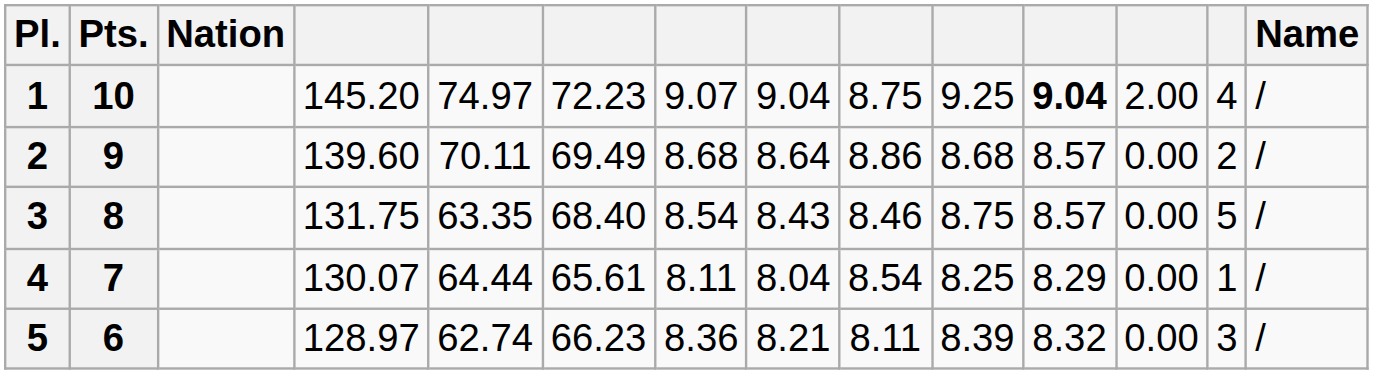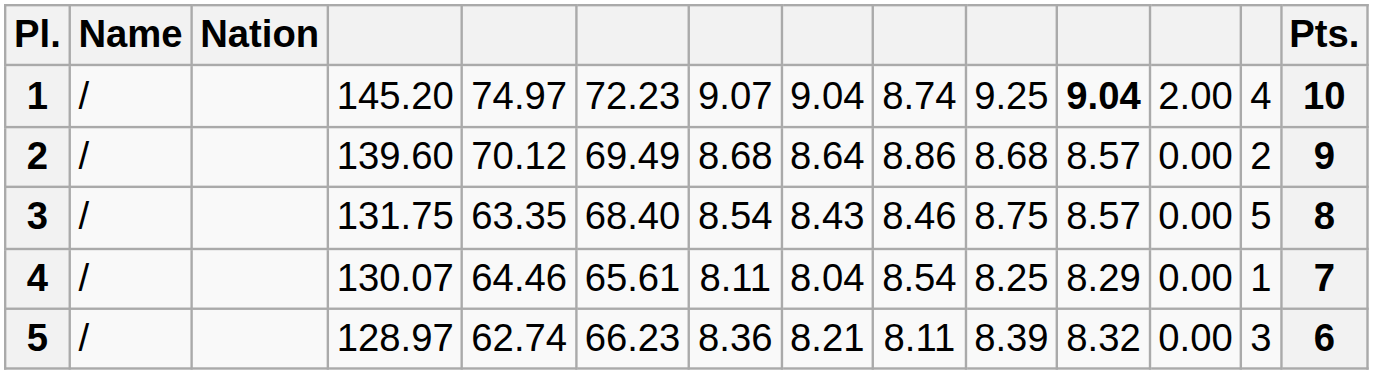columns swapped: (1307, 34) <-> (113, 34)
(885, 95) 8.75 -> (919, 95) 8.74
(485, 156) 70.11 -> (519, 156) 70.12
(485, 277) 64.44 -> (519, 277) 64.46
